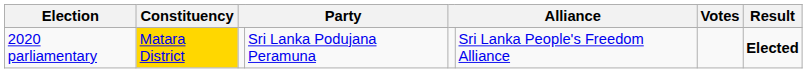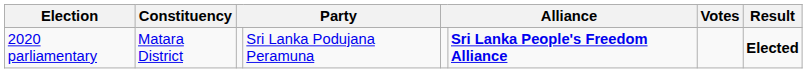(163, 47) gold background -> (161, 47) no background
(551, 47) normal -> (549, 47) bold
